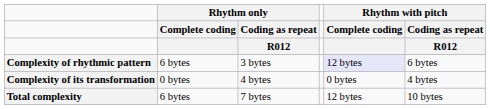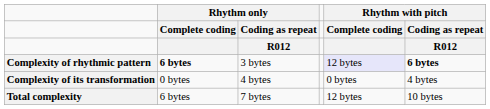(175, 63) normal -> (175, 63) bold
(422, 63) normal -> (423, 63) bold
